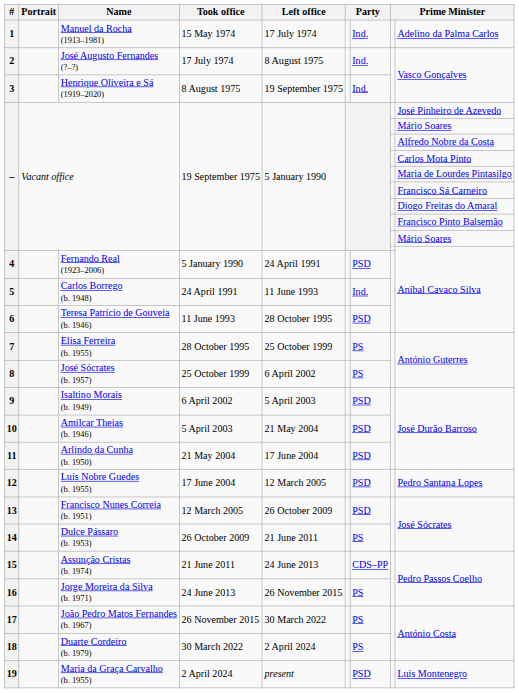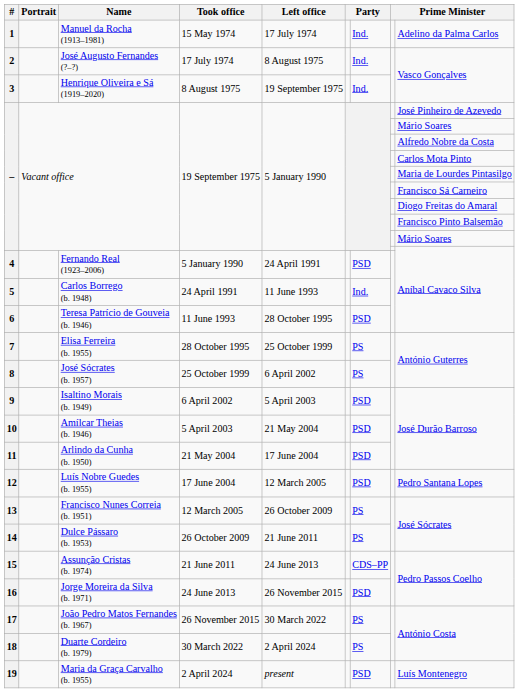(362, 510) PSD -> (358, 510) PS
(358, 592) PS -> (362, 592) PSD
